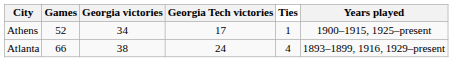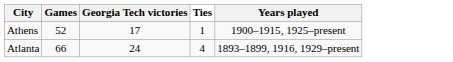- column: (122, 13)
